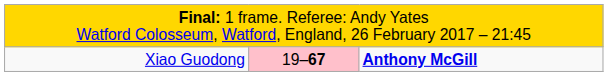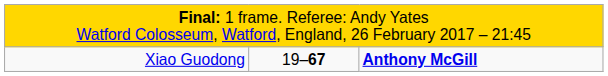(304, 59) pink background -> (304, 59) no background
